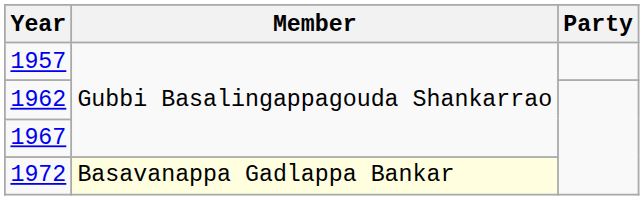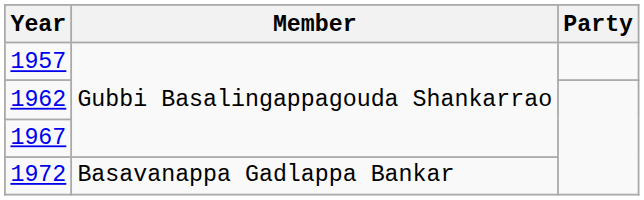(266, 176) lightyellow background -> (266, 176) no background
